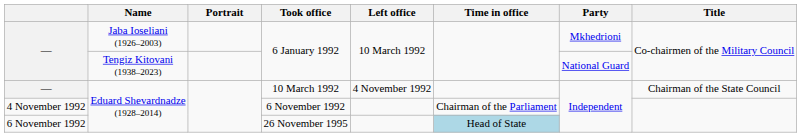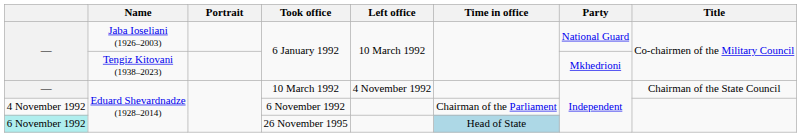(595, 36) Mkhedrioni -> (595, 36) National Guard
(595, 65) National Guard -> (595, 65) Mkhedrioni
(46, 123) no background -> (46, 123) paleturquoise background
